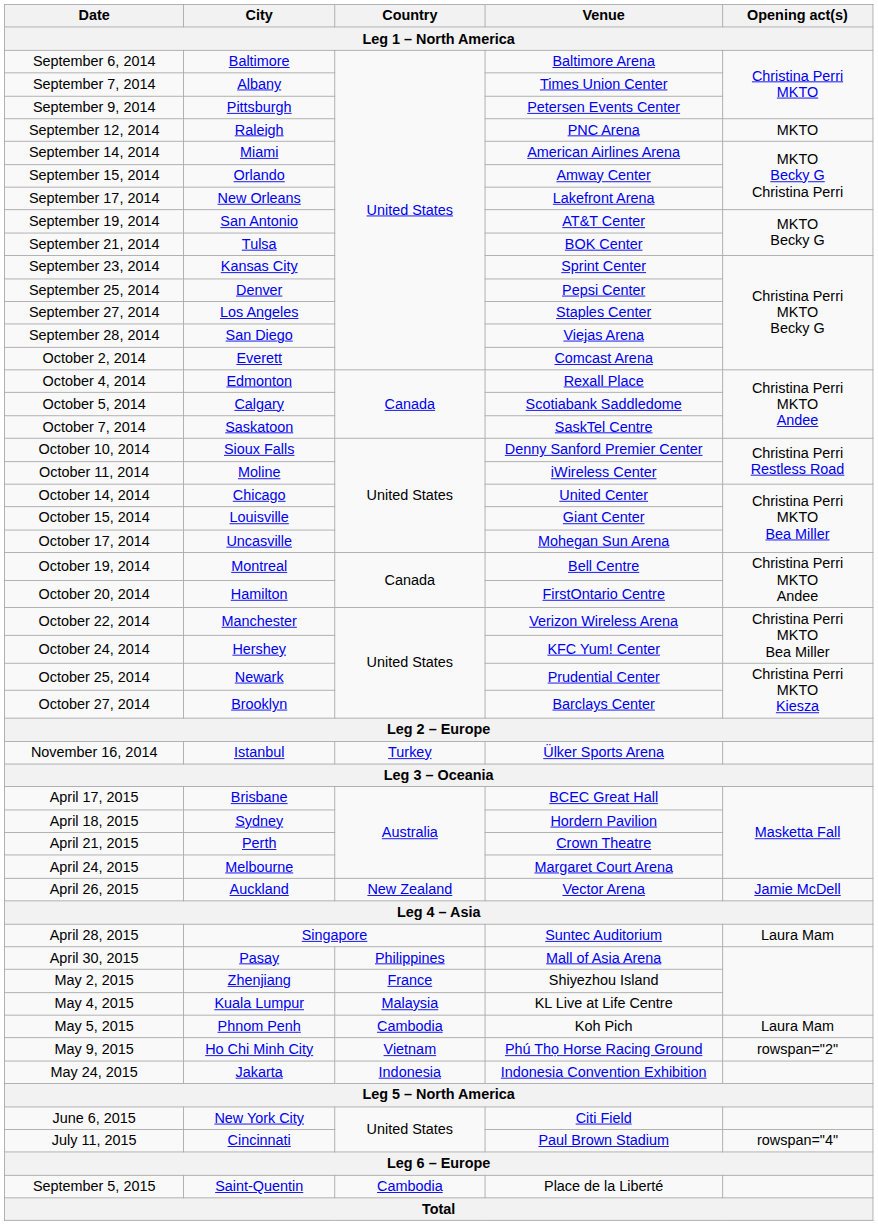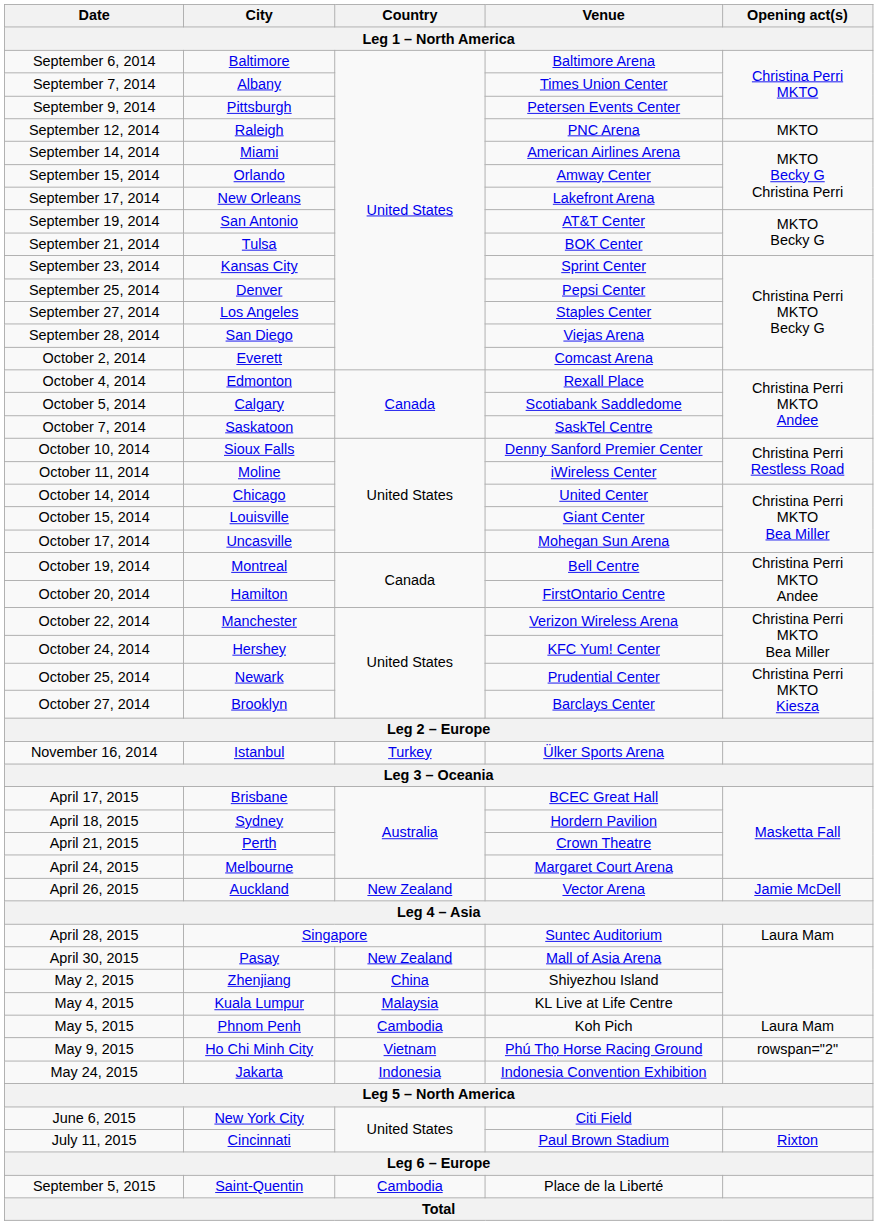(410, 958) Philippines -> (410, 958) New Zealand
(410, 980) France -> (410, 980) China
(798, 1140) rowspan="4" -> (798, 1140) Rixton
